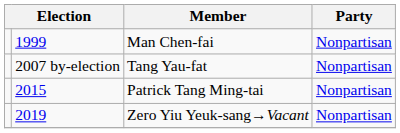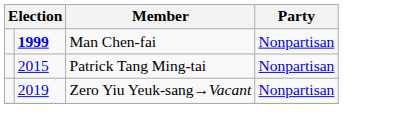(31, 41) normal -> (33, 41) bold
- row: (167, 66)
